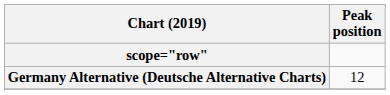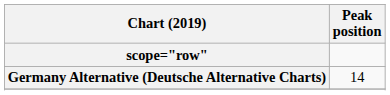(357, 77) 12 -> (357, 77) 14
